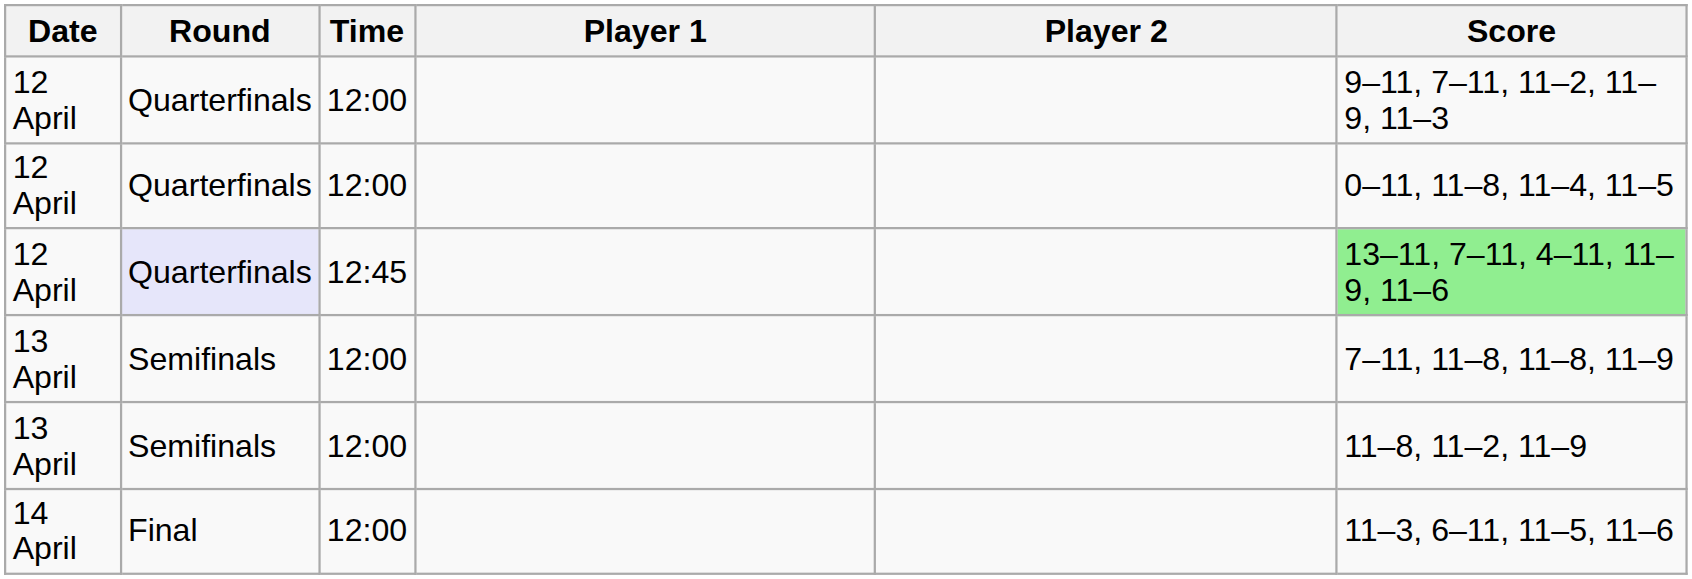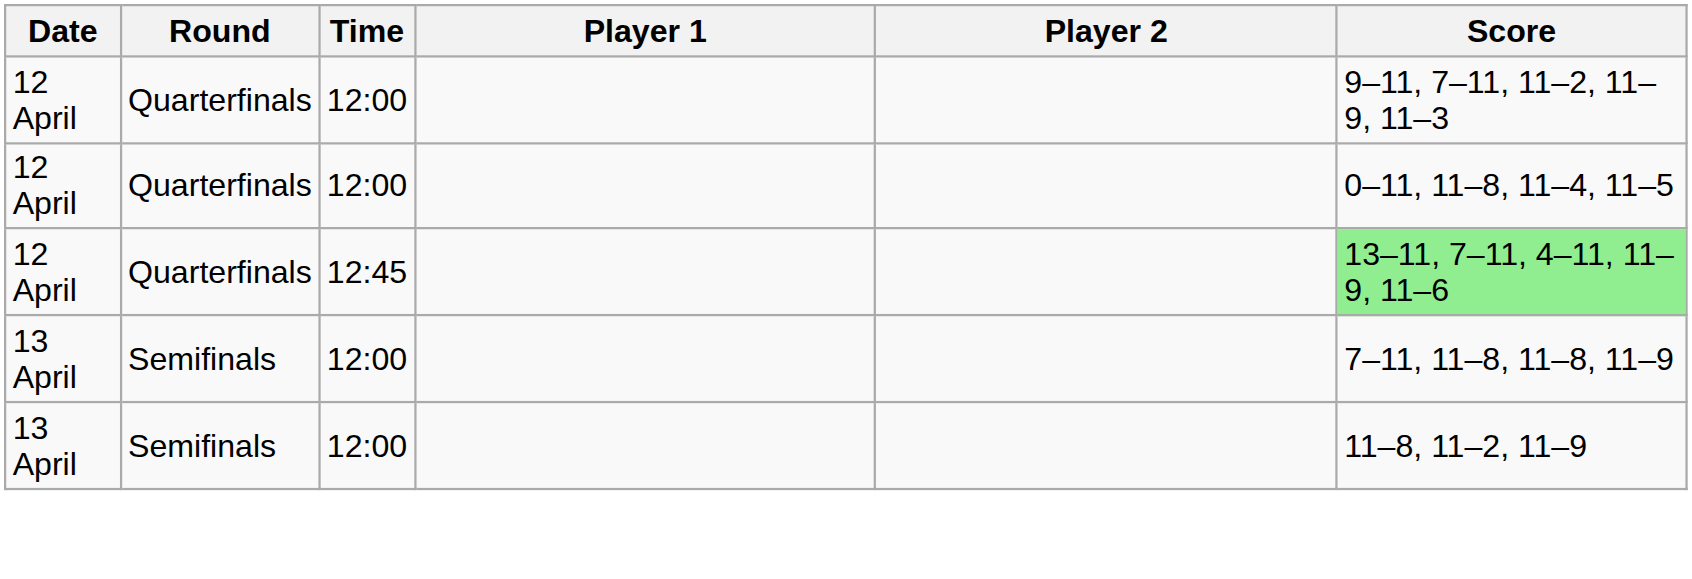(220, 272) lavender background -> (220, 272) no background
- row: (45, 532)
